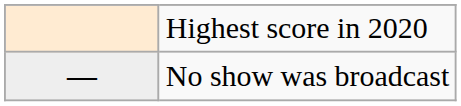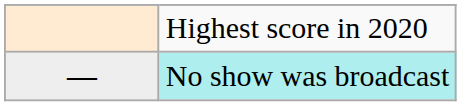(308, 75) no background -> (308, 75) paleturquoise background
